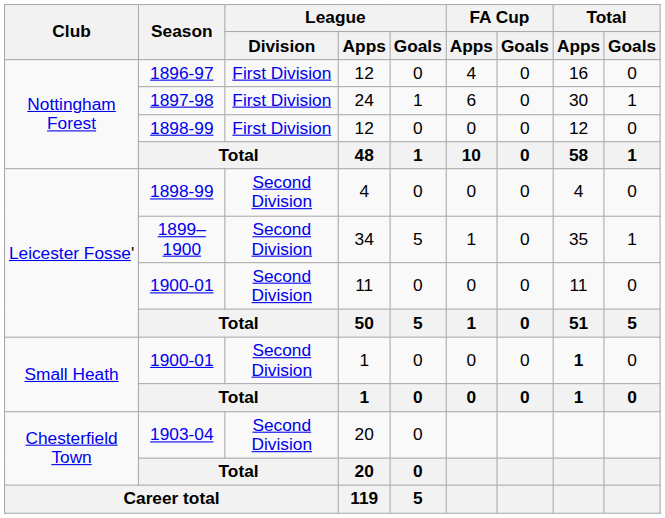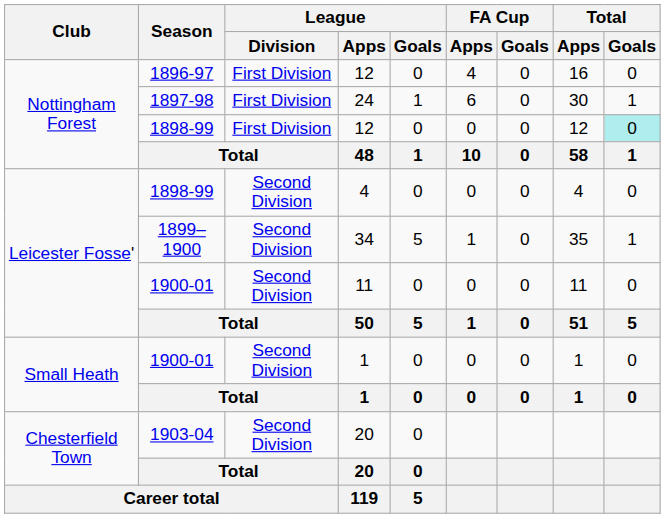(632, 127) no background -> (632, 127) paleturquoise background
(579, 360) bold -> (579, 360) normal
